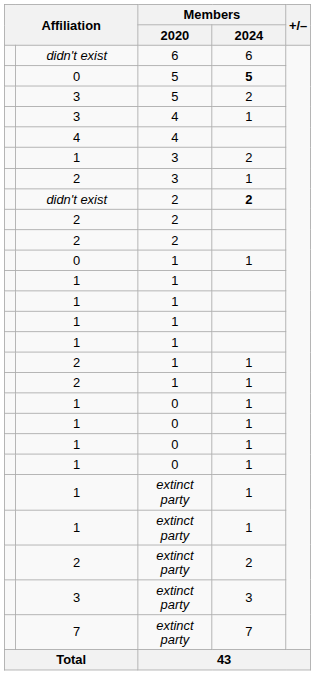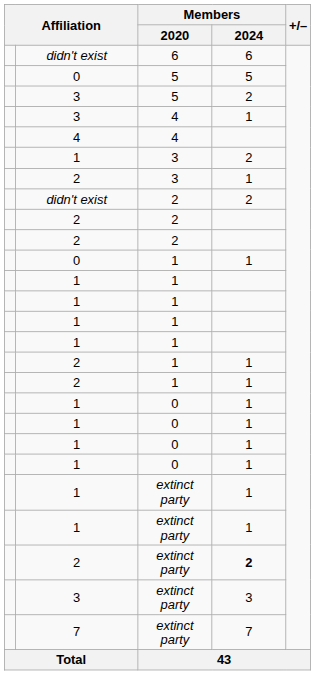(249, 76) bold -> (249, 76) normal
(249, 199) bold -> (249, 199) normal
(249, 562) normal -> (249, 562) bold
